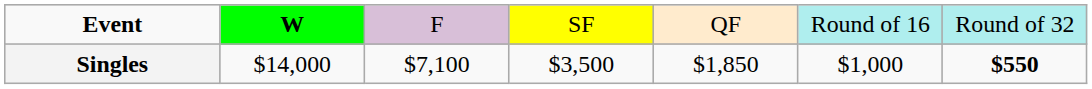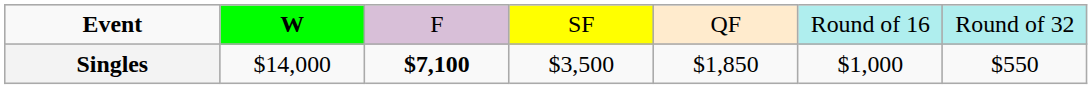(437, 63) normal -> (437, 63) bold
(1015, 63) bold -> (1015, 63) normal
